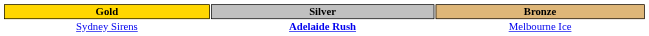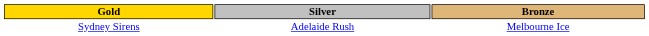(323, 27) bold -> (322, 27) normal
